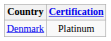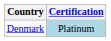(76, 28) no background -> (76, 28) lightblue background
